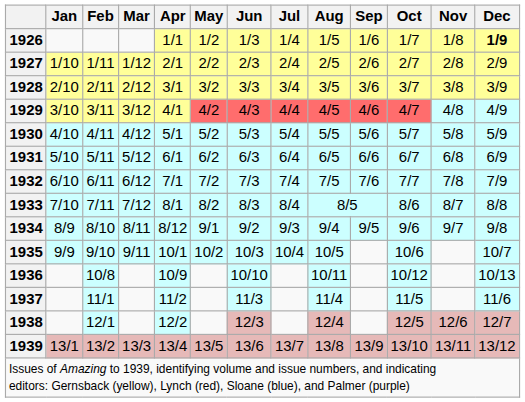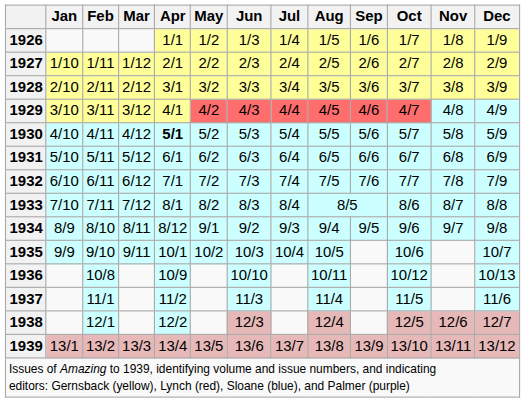(497, 40) bold -> (497, 40) normal
(173, 134) normal -> (173, 134) bold
